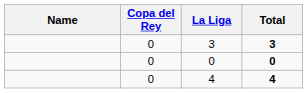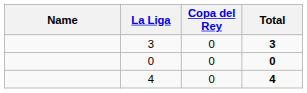columns swapped: (212, 20) <-> (151, 20)
